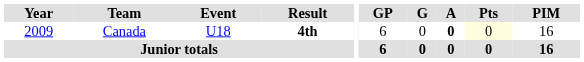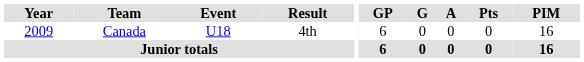(308, 31) bold -> (308, 31) normal
(451, 31) bold -> (451, 31) normal
(489, 31) lightyellow background -> (489, 31) no background
